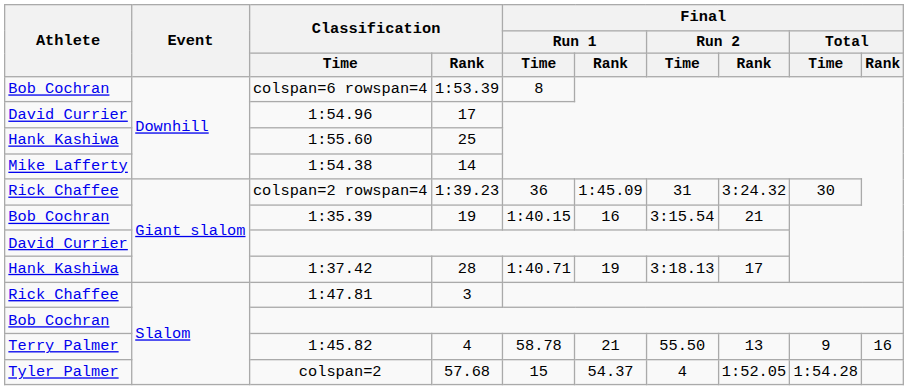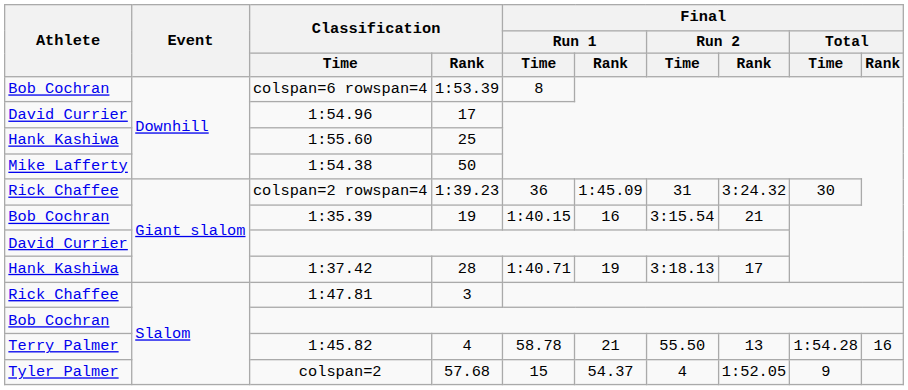(467, 166) 14 -> (467, 166) 50
(826, 346) 9 -> (826, 346) 1:54.28
(826, 372) 1:54.28 -> (826, 372) 9
